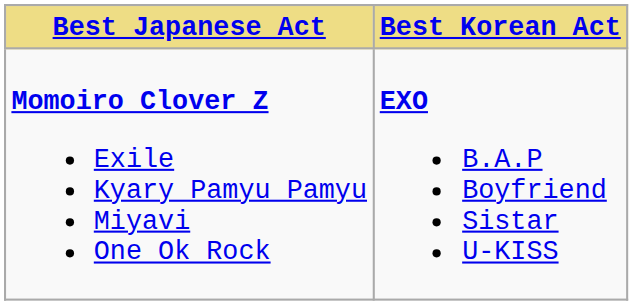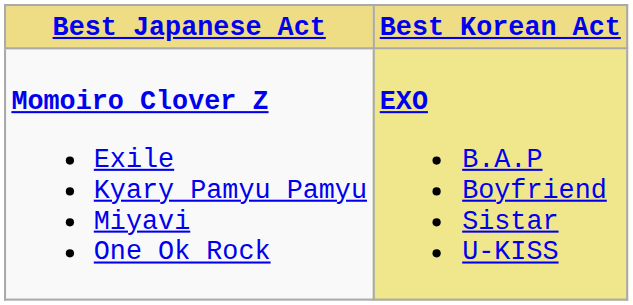(500, 177) no background -> (500, 177) khaki background
